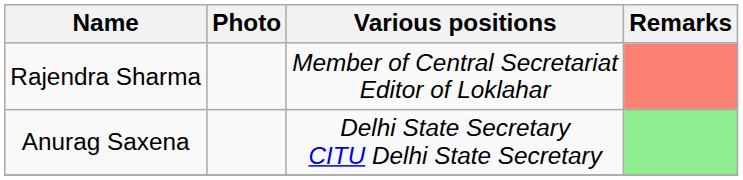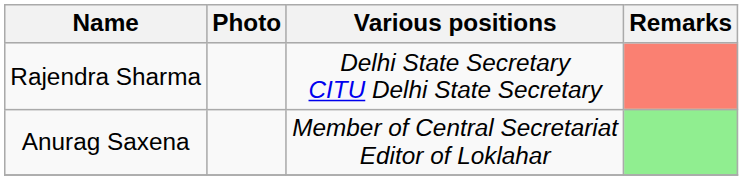(455, 76) Member of Central Secretariat Editor of Loklahar -> (455, 76) Delhi State Secretary CITU Delhi State Secretary
(455, 141) Delhi State Secretary CITU Delhi State Secretary -> (455, 141) Member of Central Secretariat Editor of Loklahar
